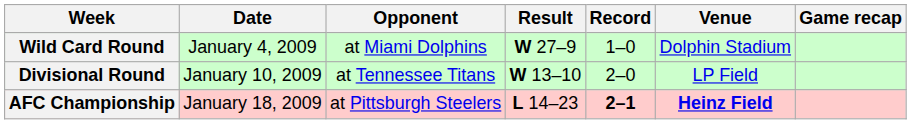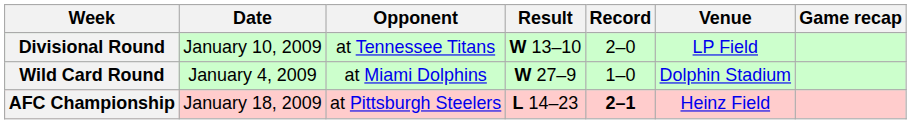rows swapped: (92, 47) <-> (92, 75)
(725, 103) bold -> (725, 103) normal
